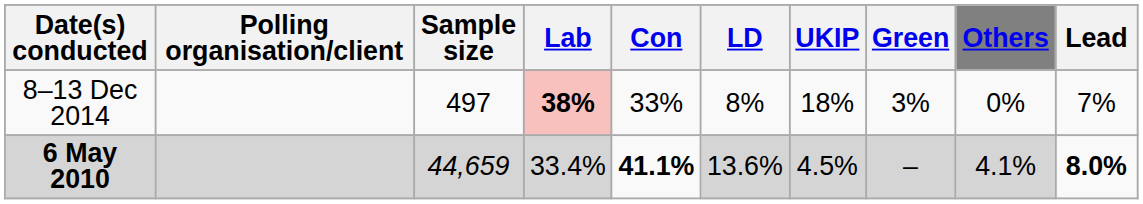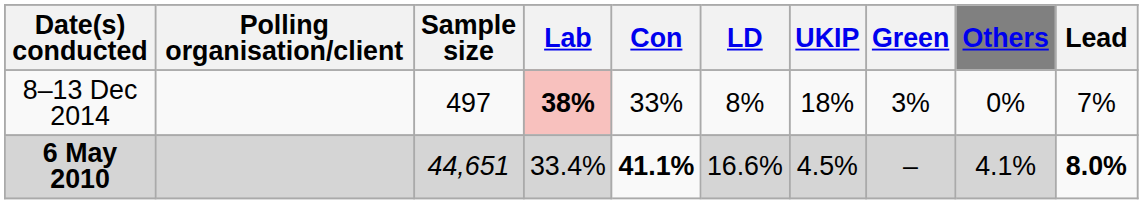(469, 167) 44,659 -> (469, 167) 44,651
(745, 167) 13.6% -> (745, 167) 16.6%
